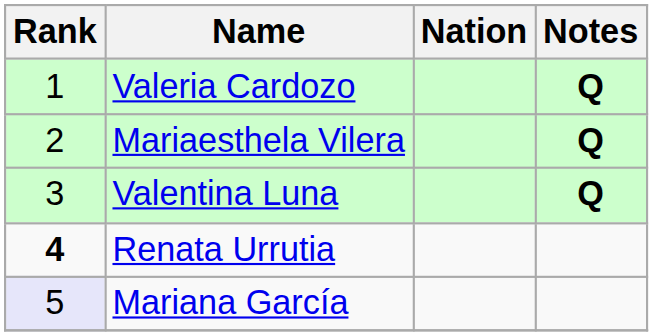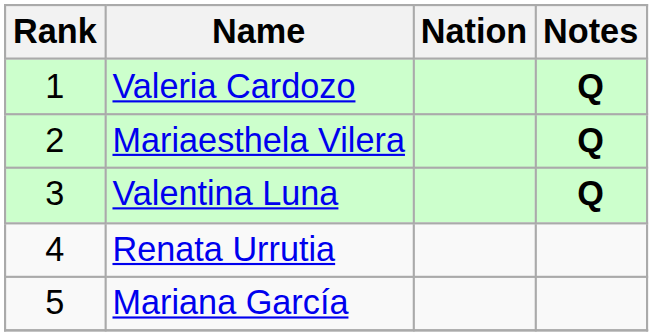(55, 248) bold -> (55, 248) normal
(55, 303) lavender background -> (55, 303) no background
